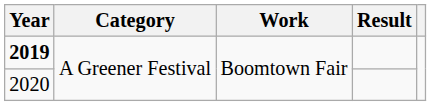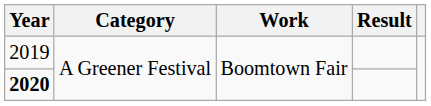(29, 52) bold -> (29, 52) normal
(29, 84) normal -> (29, 84) bold
